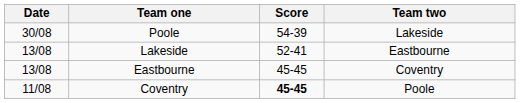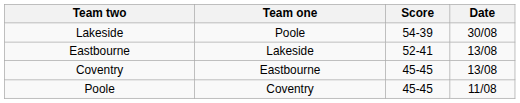columns swapped: (37, 13) <-> (419, 13)
(292, 88) bold -> (418, 88) normal
